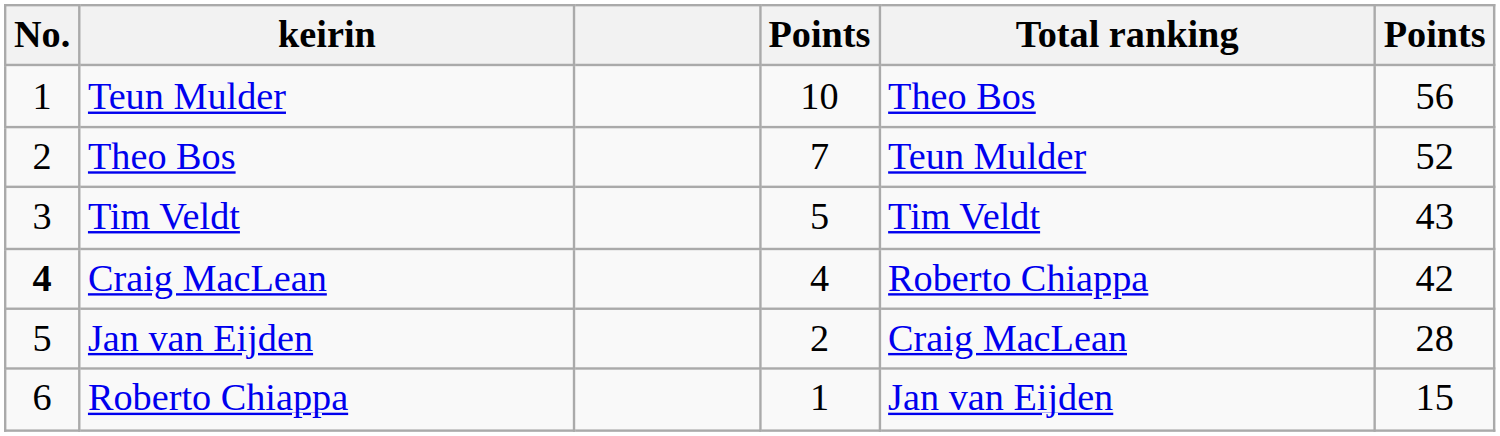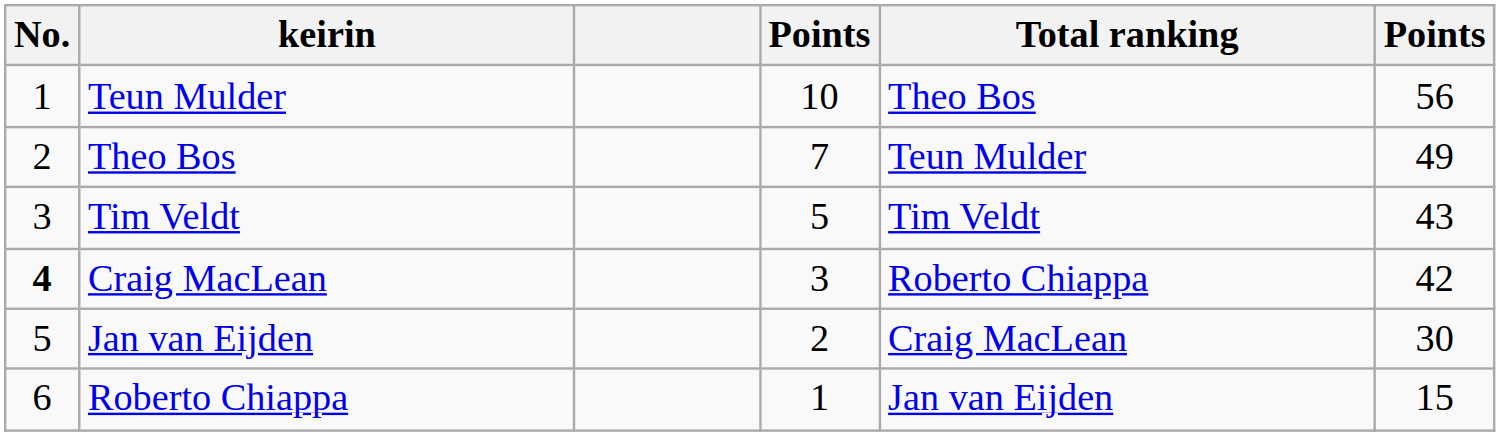(1435, 156) 52 -> (1435, 156) 49
(819, 277) 4 -> (819, 277) 3
(1435, 338) 28 -> (1435, 338) 30
